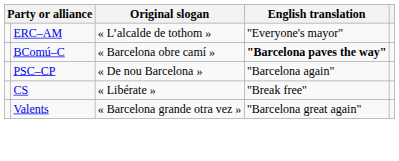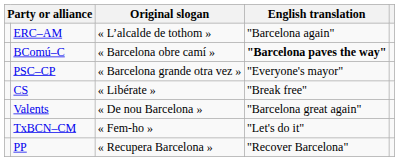(295, 33) "Everyone's mayor" -> (291, 33) "Barcelona again"
(150, 71) « De nou Barcelona » -> (170, 71) « Barcelona grande otra vez »
(291, 71) "Barcelona again" -> (295, 71) "Everyone's mayor"
(170, 109) « Barcelona grande otra vez » -> (150, 109) « De nou Barcelona »
+ row: (45, 128)
+ row: (20, 147)
